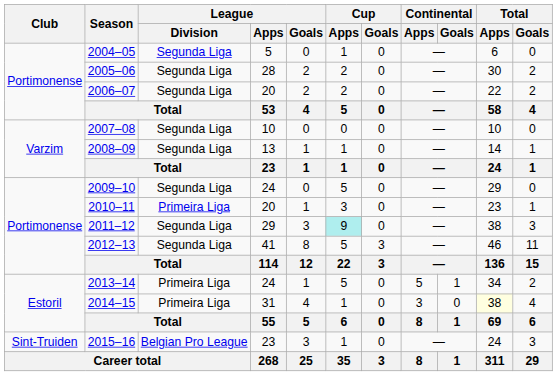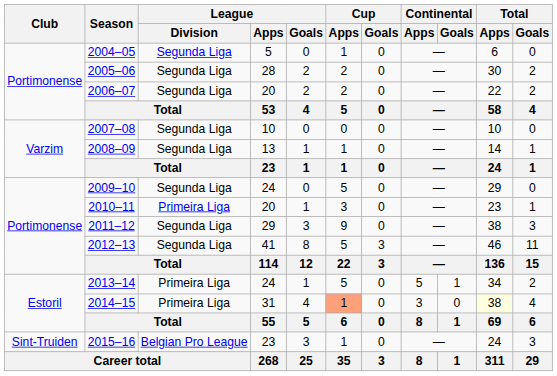(344, 226) paleturquoise background -> (344, 226) no background
(344, 303) no background -> (344, 303) lightsalmon background
